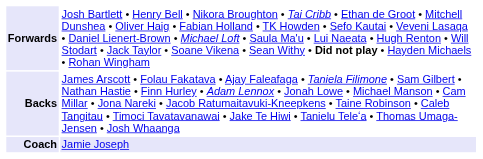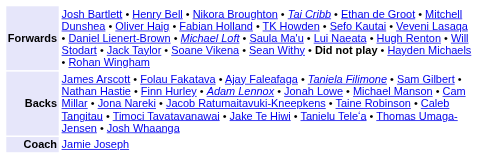(95, 145) lavender background -> (95, 145) no background
